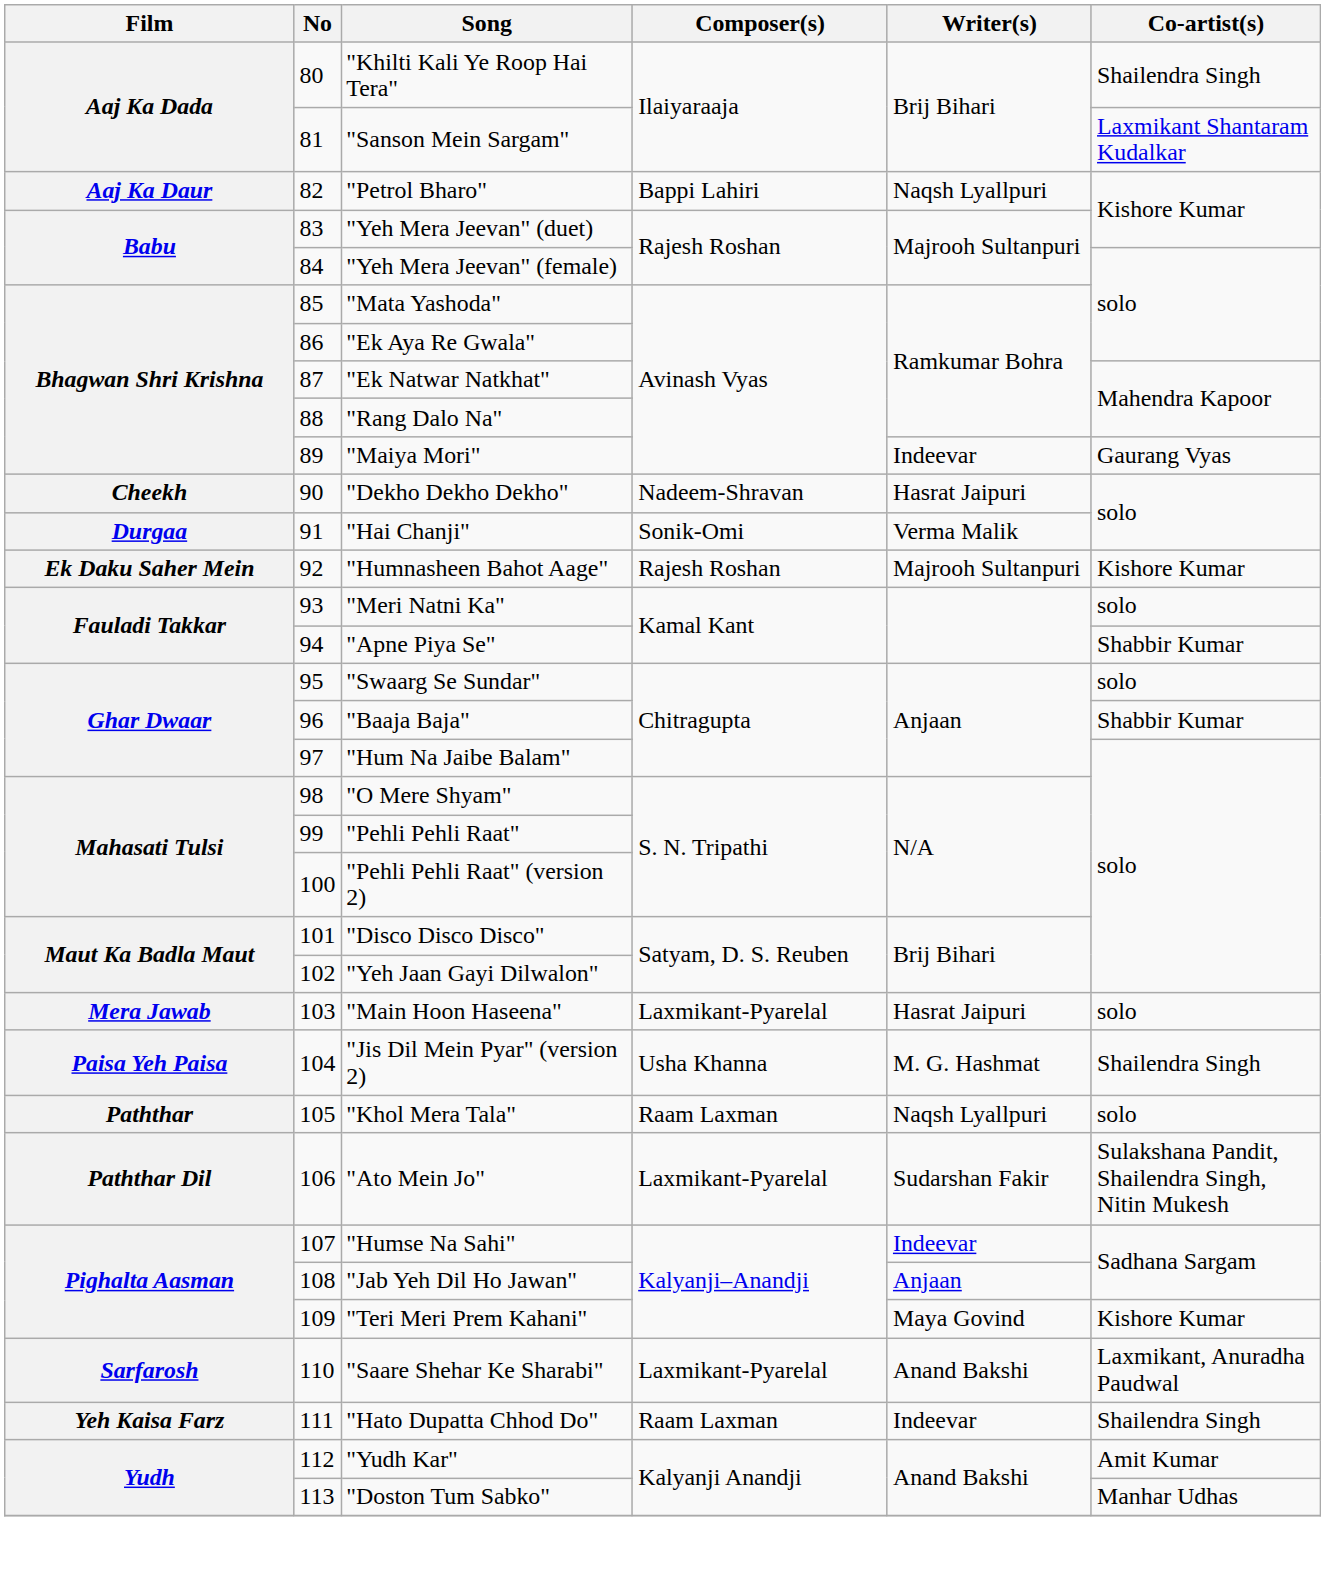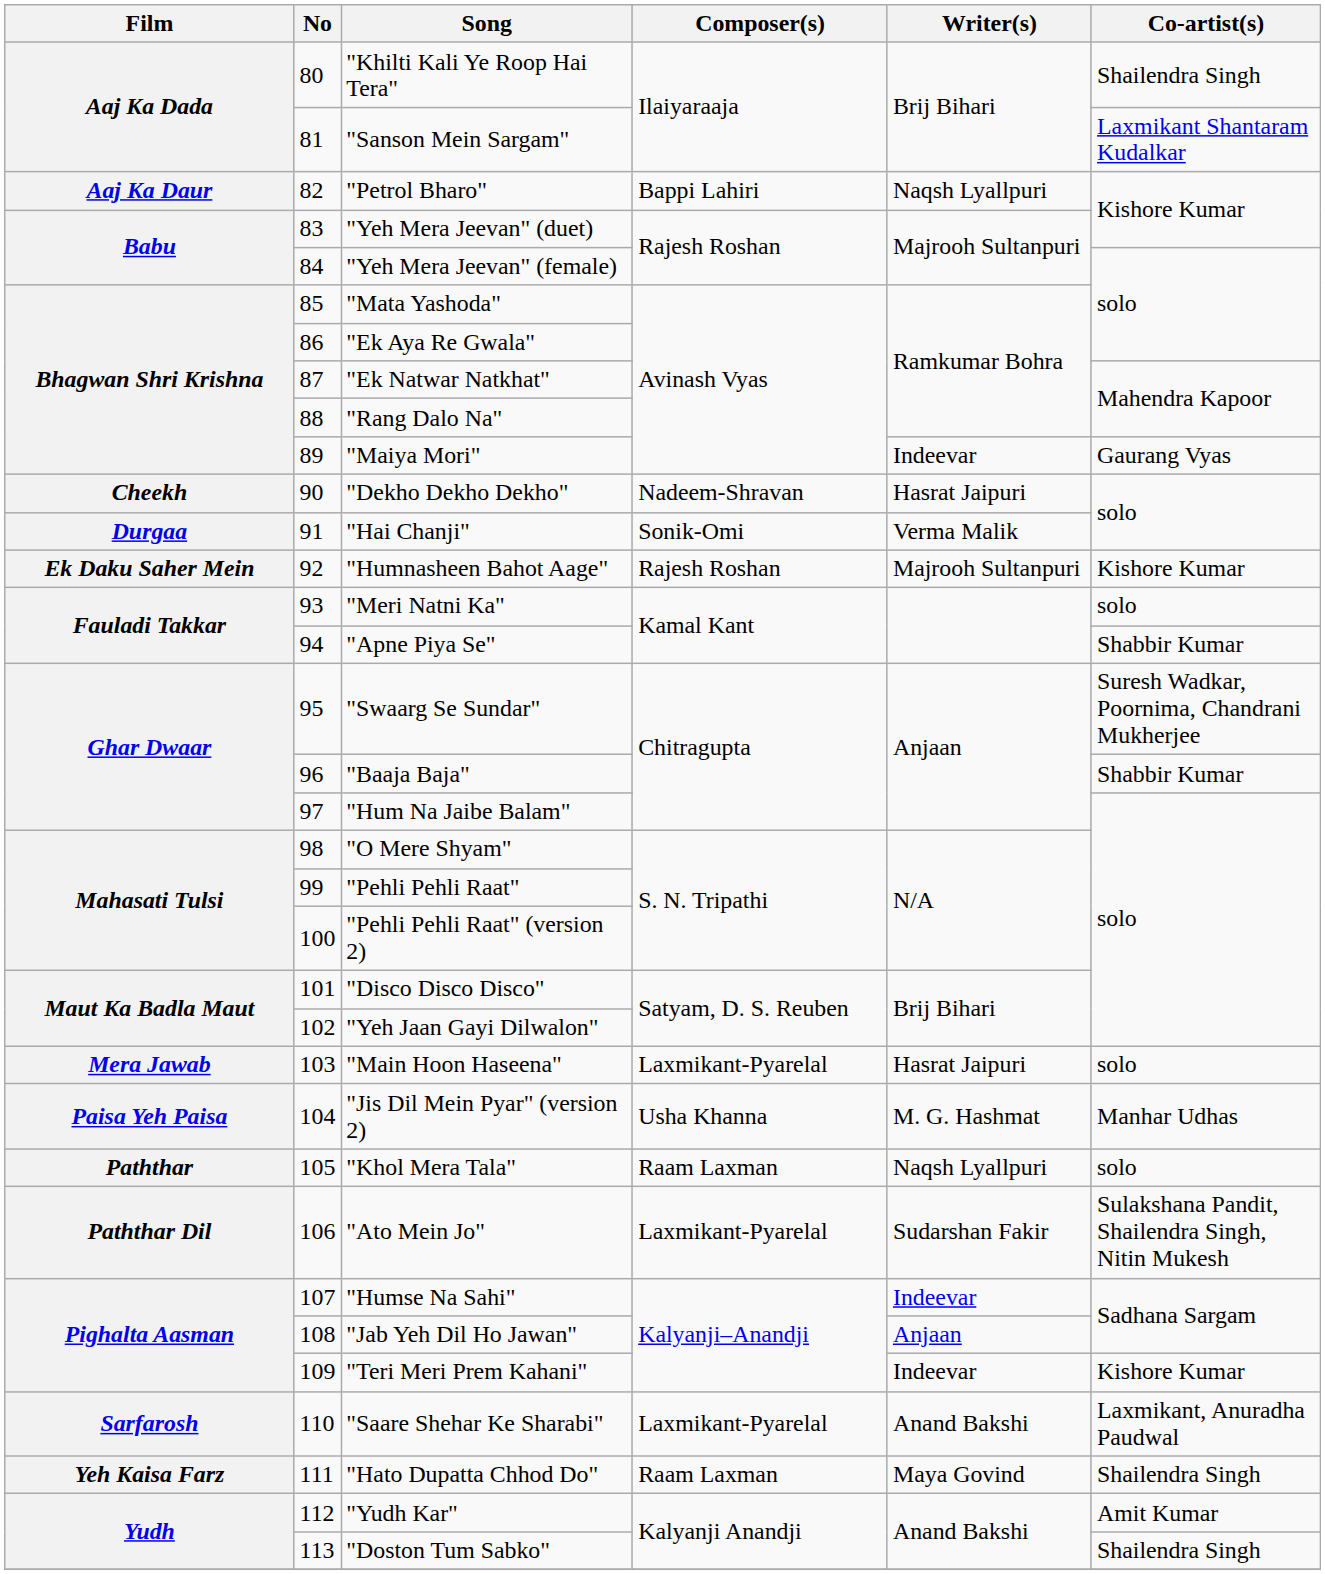(1117, 681) solo -> (1199, 708) Suresh Wadkar, Poornima, Chandrani Mukherjee
(1179, 1062) Shailendra Singh -> (1168, 1116) Manhar Udhas
(959, 1318) Maya Govind -> (935, 1372) Indeevar
(935, 1421) Indeevar -> (959, 1474) Maya Govind
(1168, 1496) Manhar Udhas -> (1179, 1550) Shailendra Singh
